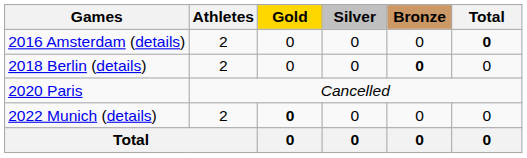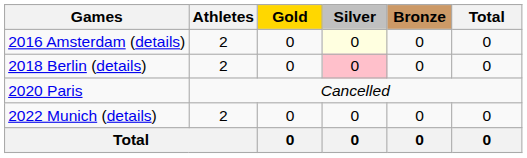(355, 42) no background -> (355, 42) lightyellow background
(487, 42) bold -> (487, 42) normal
(355, 66) no background -> (355, 66) pink background
(420, 66) bold -> (420, 66) normal
(290, 115) bold -> (290, 115) normal
